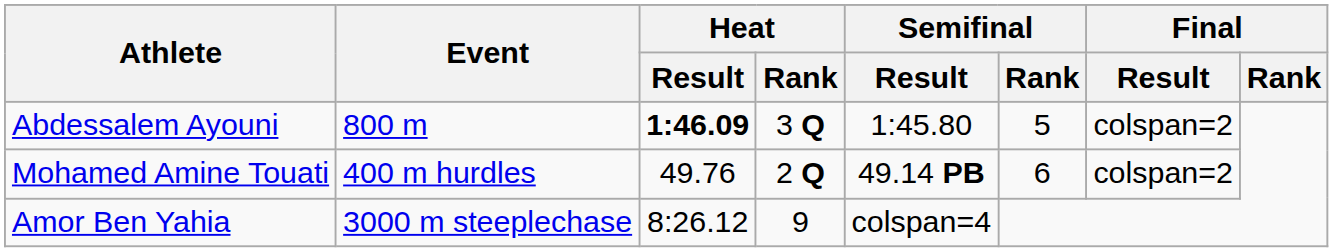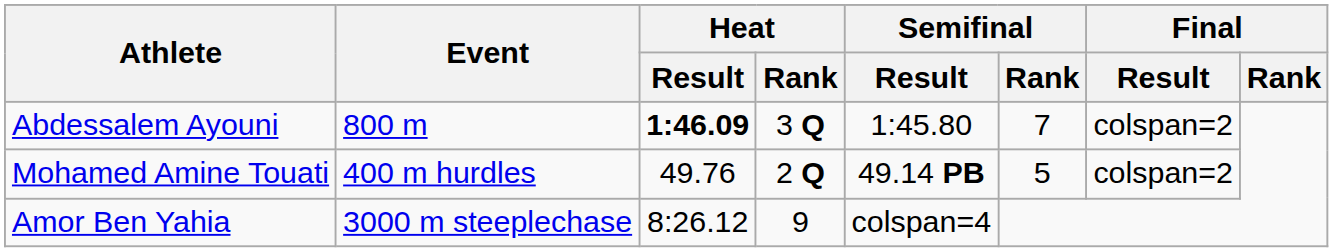(1042, 125) 5 -> (1042, 125) 7
(1042, 173) 6 -> (1042, 173) 5
